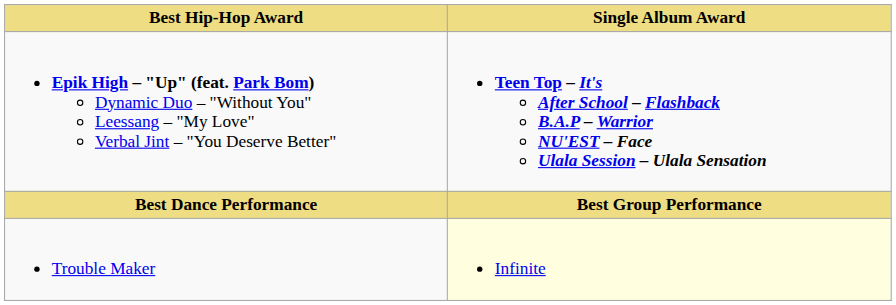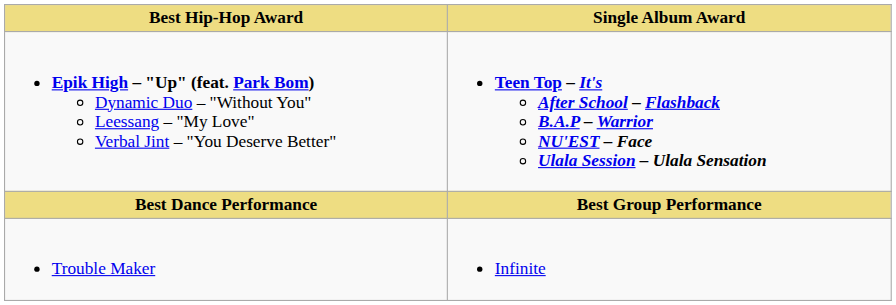(669, 269) lightyellow background -> (669, 269) no background
